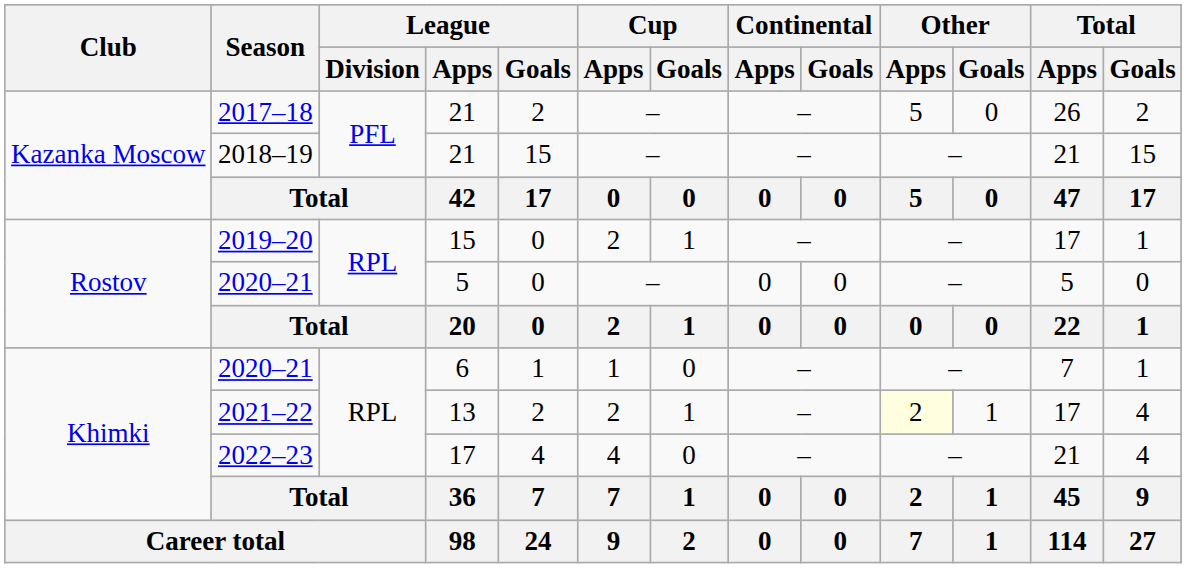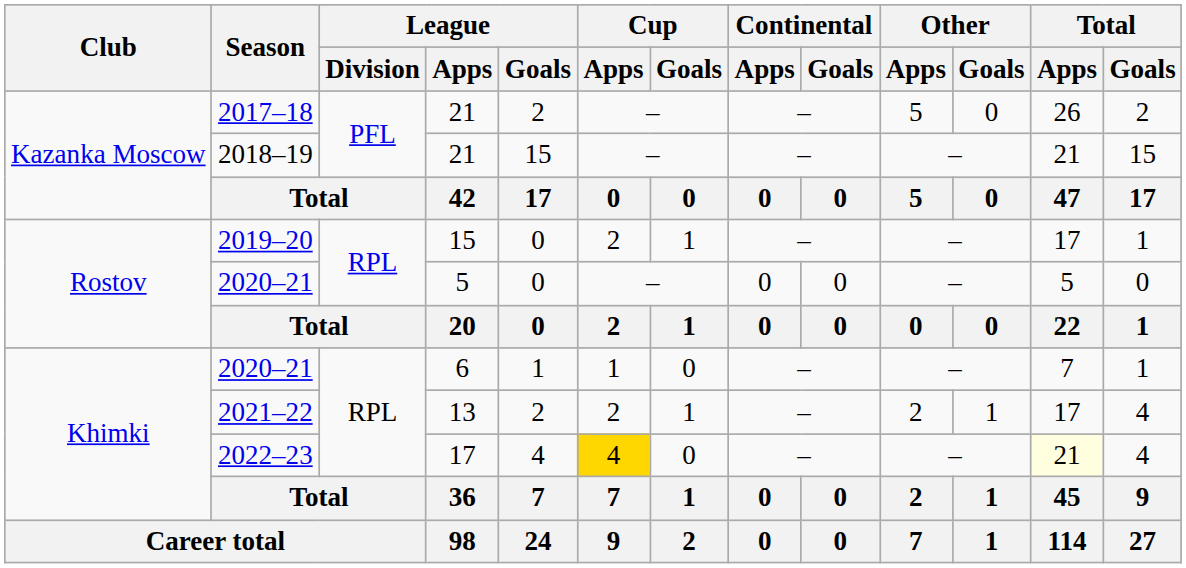(916, 411) lightyellow background -> (916, 411) no background
(613, 454) no background -> (613, 454) gold background
(1067, 454) no background -> (1067, 454) lightyellow background
